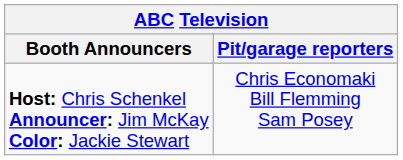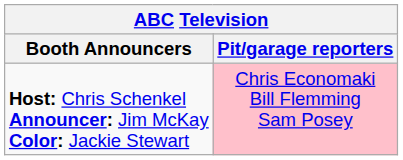(305, 99) no background -> (305, 99) pink background
